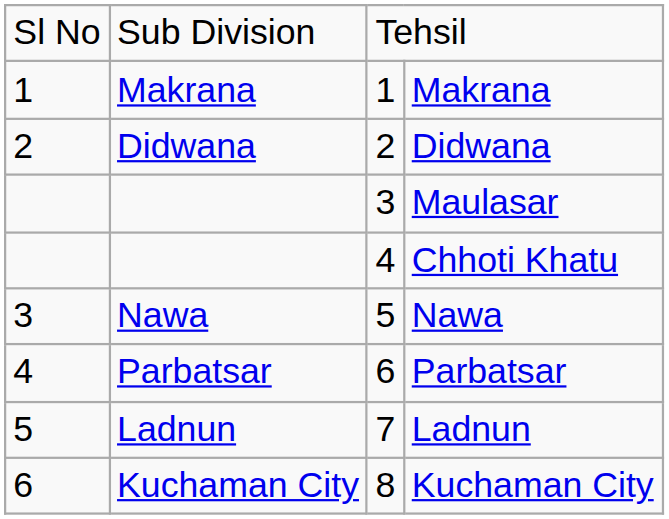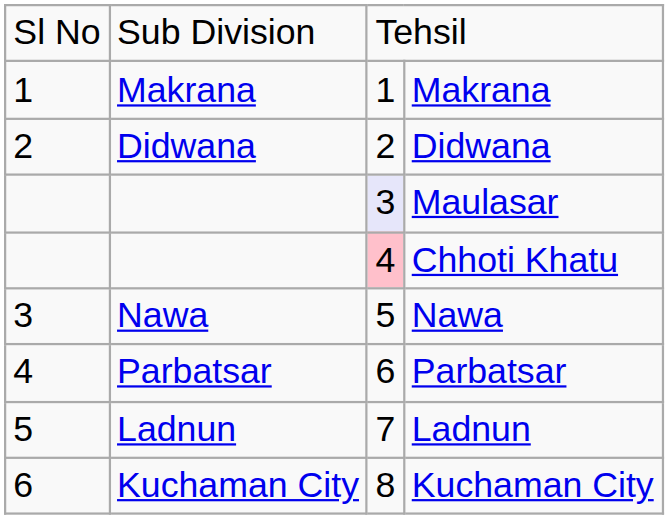(385, 202) no background -> (385, 202) lavender background
(385, 259) no background -> (385, 259) pink background
